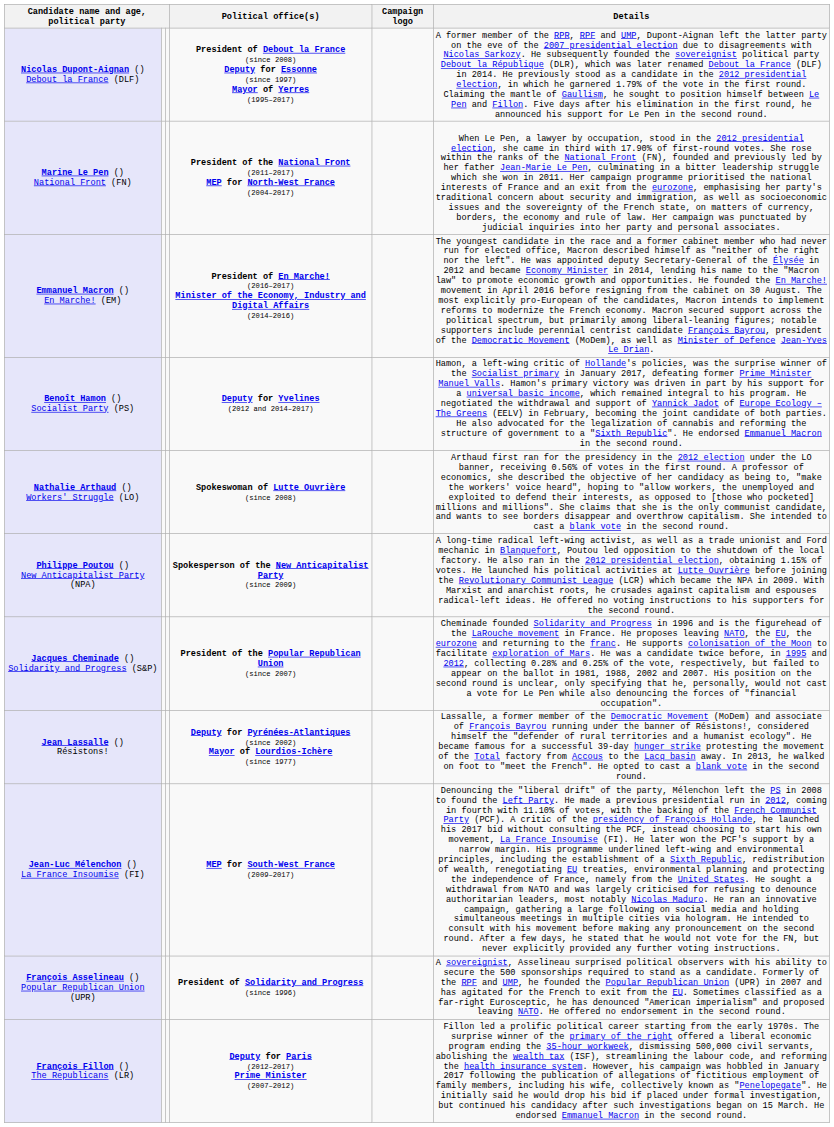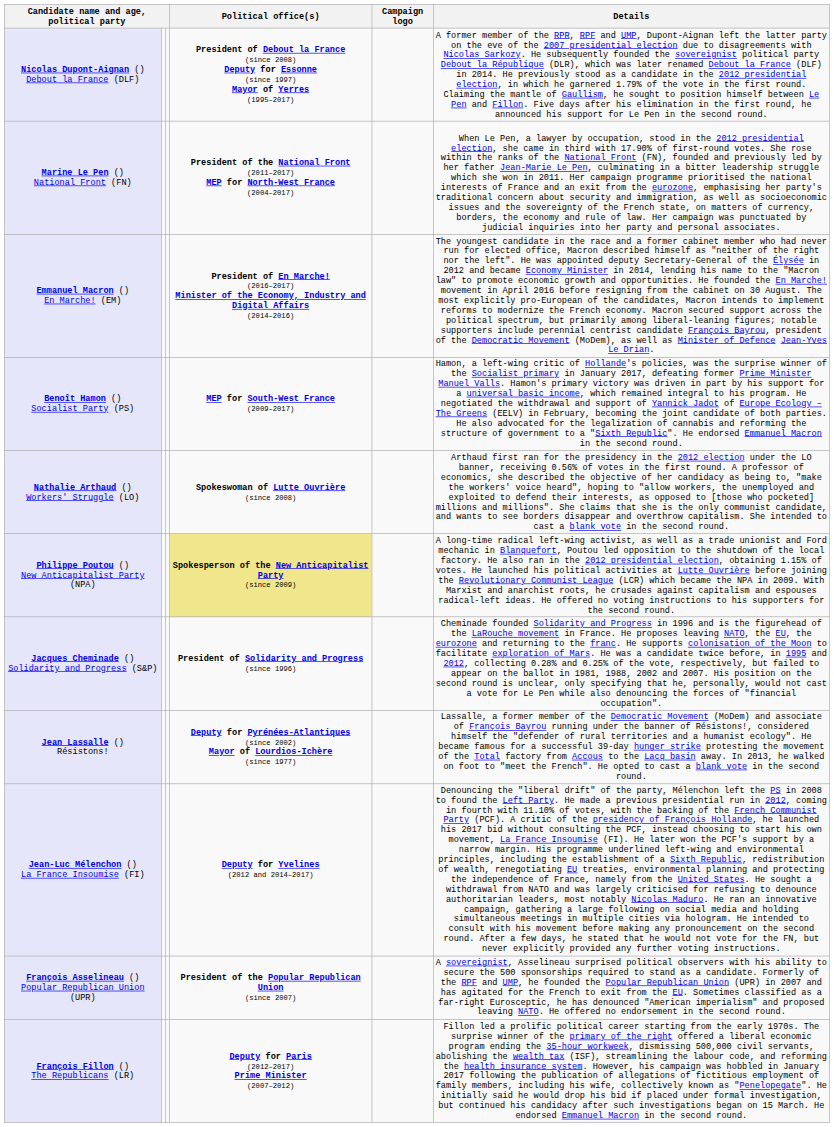(271, 404) Deputy for Yvelines (2012 and 2014–2017) -> (271, 404) MEP for South-West France (2009–2017)
(271, 575) no background -> (271, 575) khaki background
(271, 663) President of the Popular Republican Union (since 2007) -> (271, 663) President of Solidarity and Progress (since 1996)
(271, 869) MEP for South-West France (2009–2017) -> (271, 869) Deputy for Yvelines (2012 and 2014–2017)
(271, 987) President of Solidarity and Progress (since 1996) -> (271, 987) President of the Popular Republican Union (since 2007)
